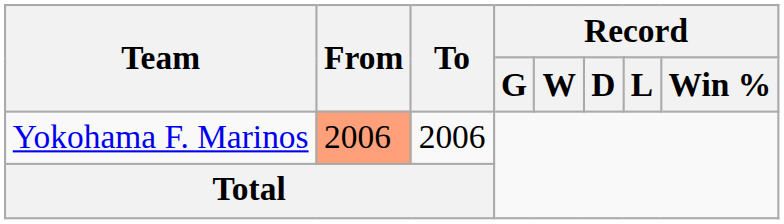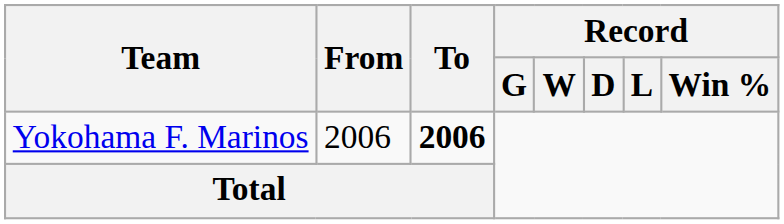(357, 137) lightsalmon background -> (357, 137) no background
(452, 137) normal -> (452, 137) bold
